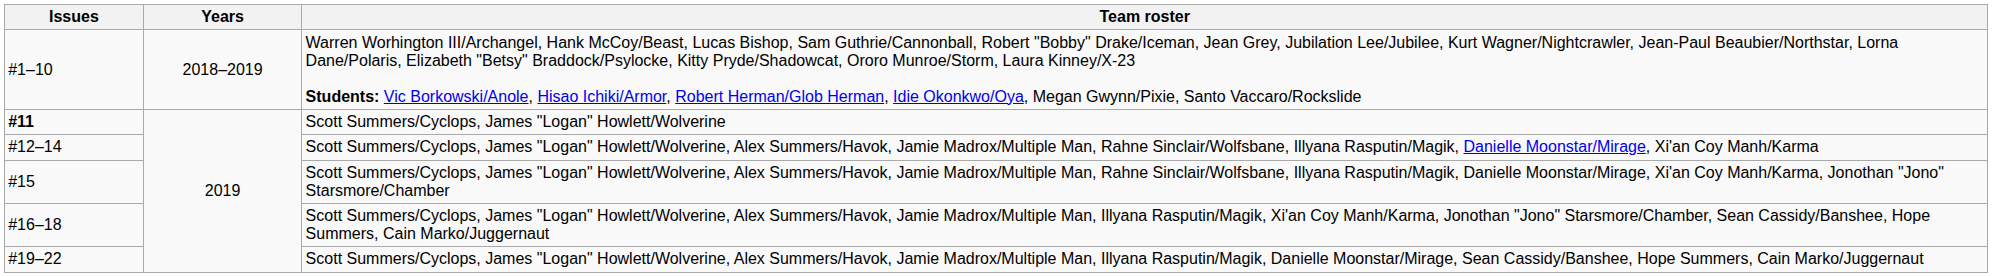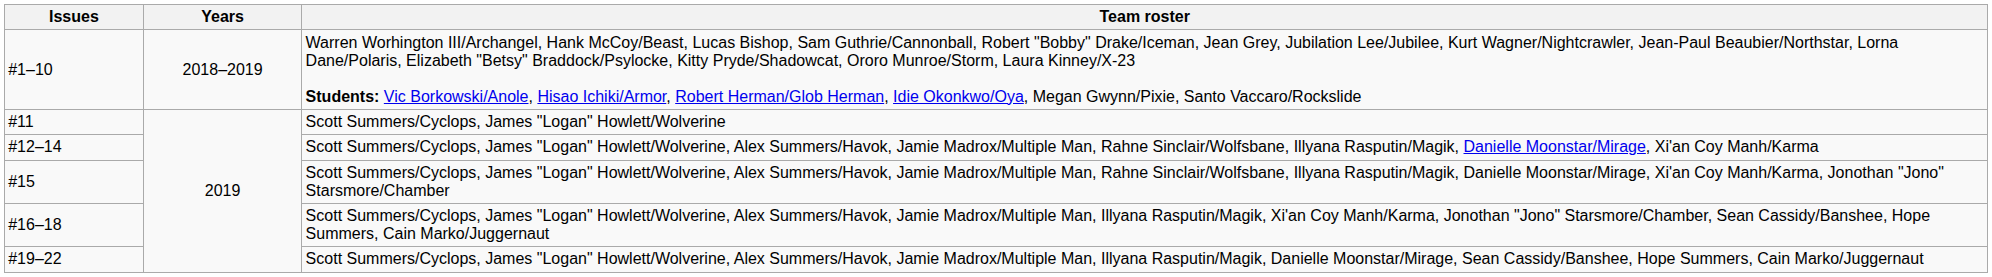(21, 121) bold -> (21, 121) normal
